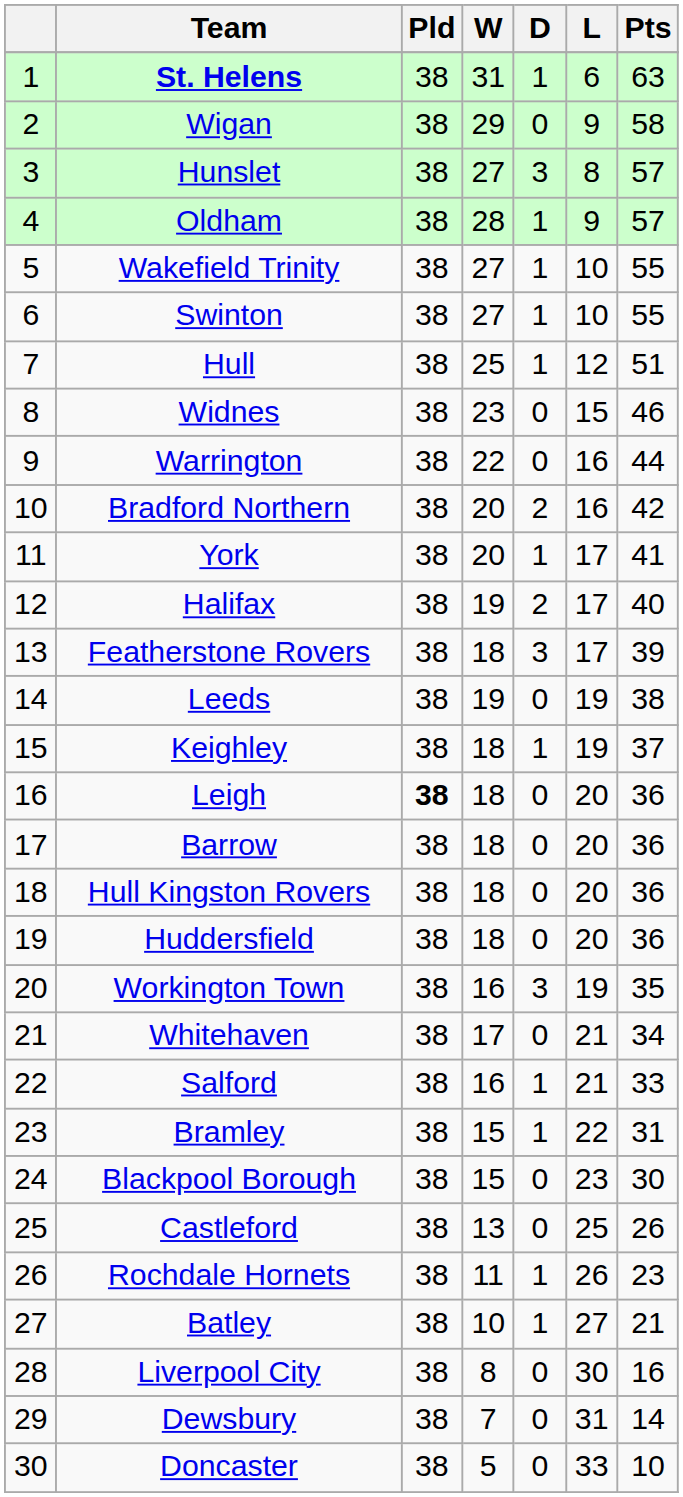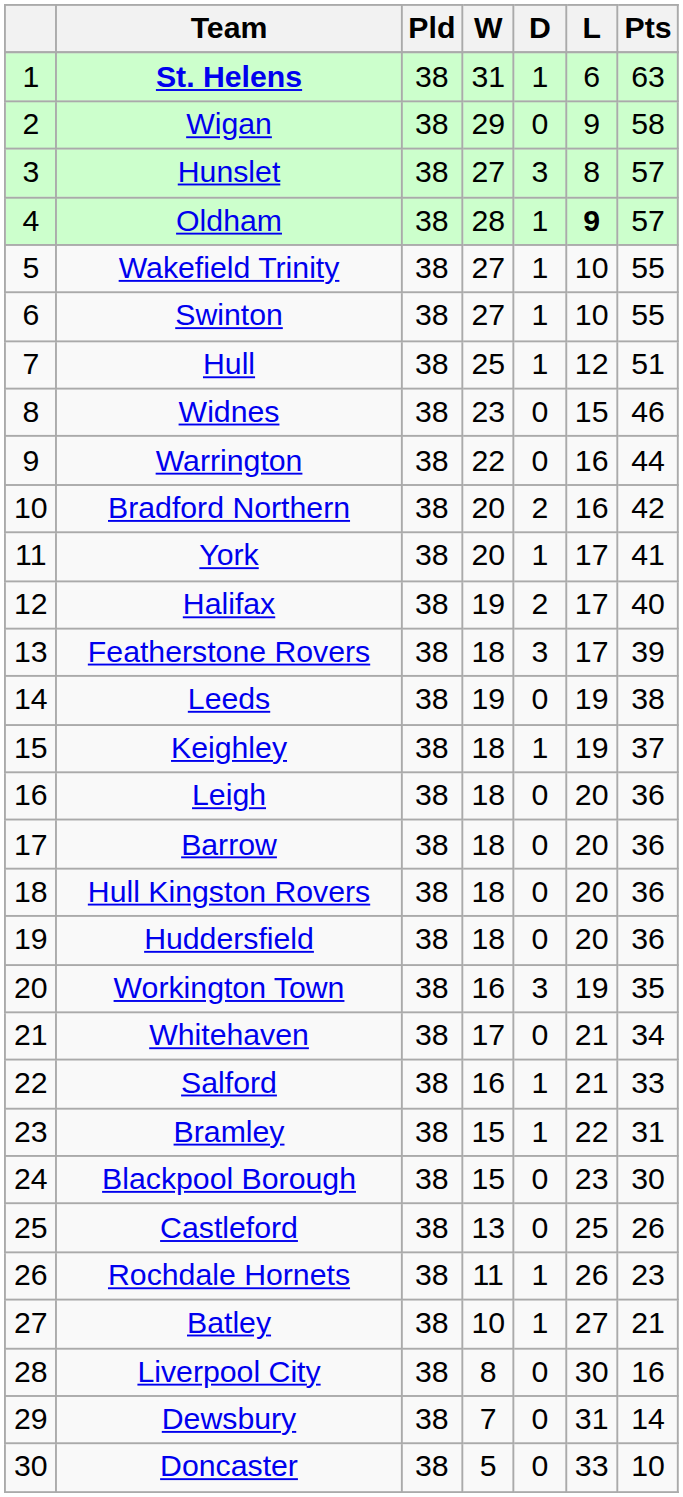(592, 220) normal -> (592, 220) bold
(432, 795) bold -> (432, 795) normal
